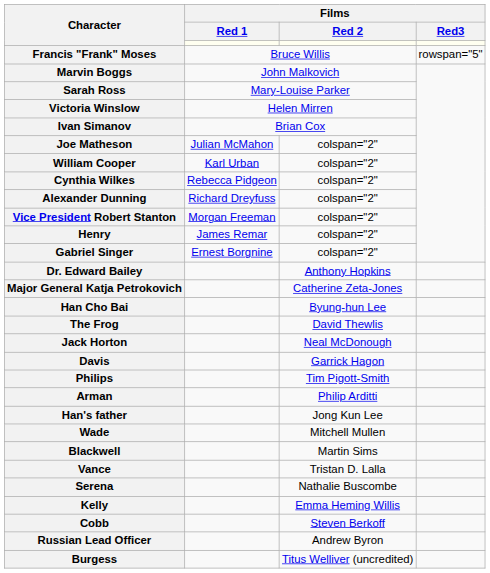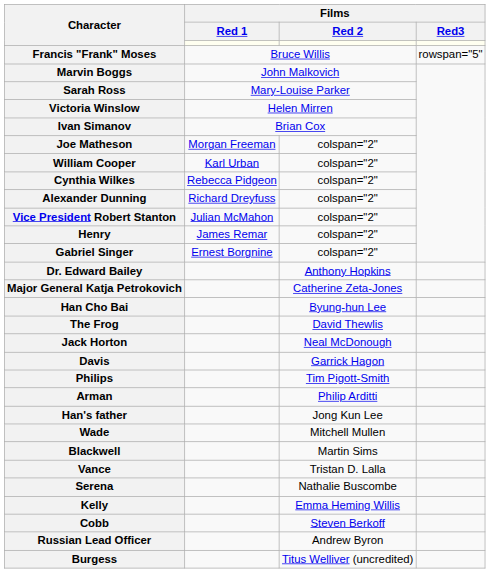(232, 144) Julian McMahon -> (232, 144) Morgan Freeman
(232, 216) Morgan Freeman -> (232, 216) Julian McMahon
